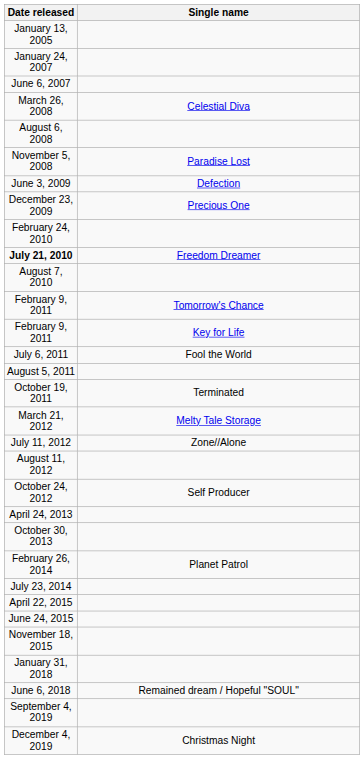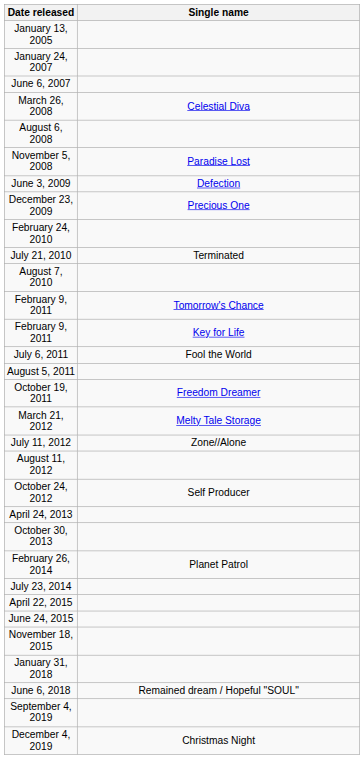(41, 255) bold -> (41, 255) normal
(219, 255) Freedom Dreamer -> (219, 255) Terminated
(219, 393) Terminated -> (219, 393) Freedom Dreamer
